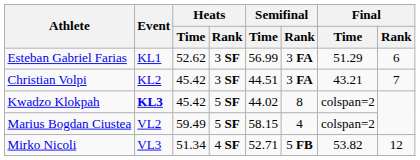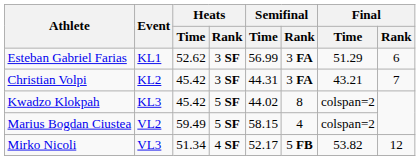(263, 80) 44.51 -> (263, 80) 44.31
(150, 102) bold -> (149, 102) normal
(263, 145) 52.71 -> (263, 145) 52.17
